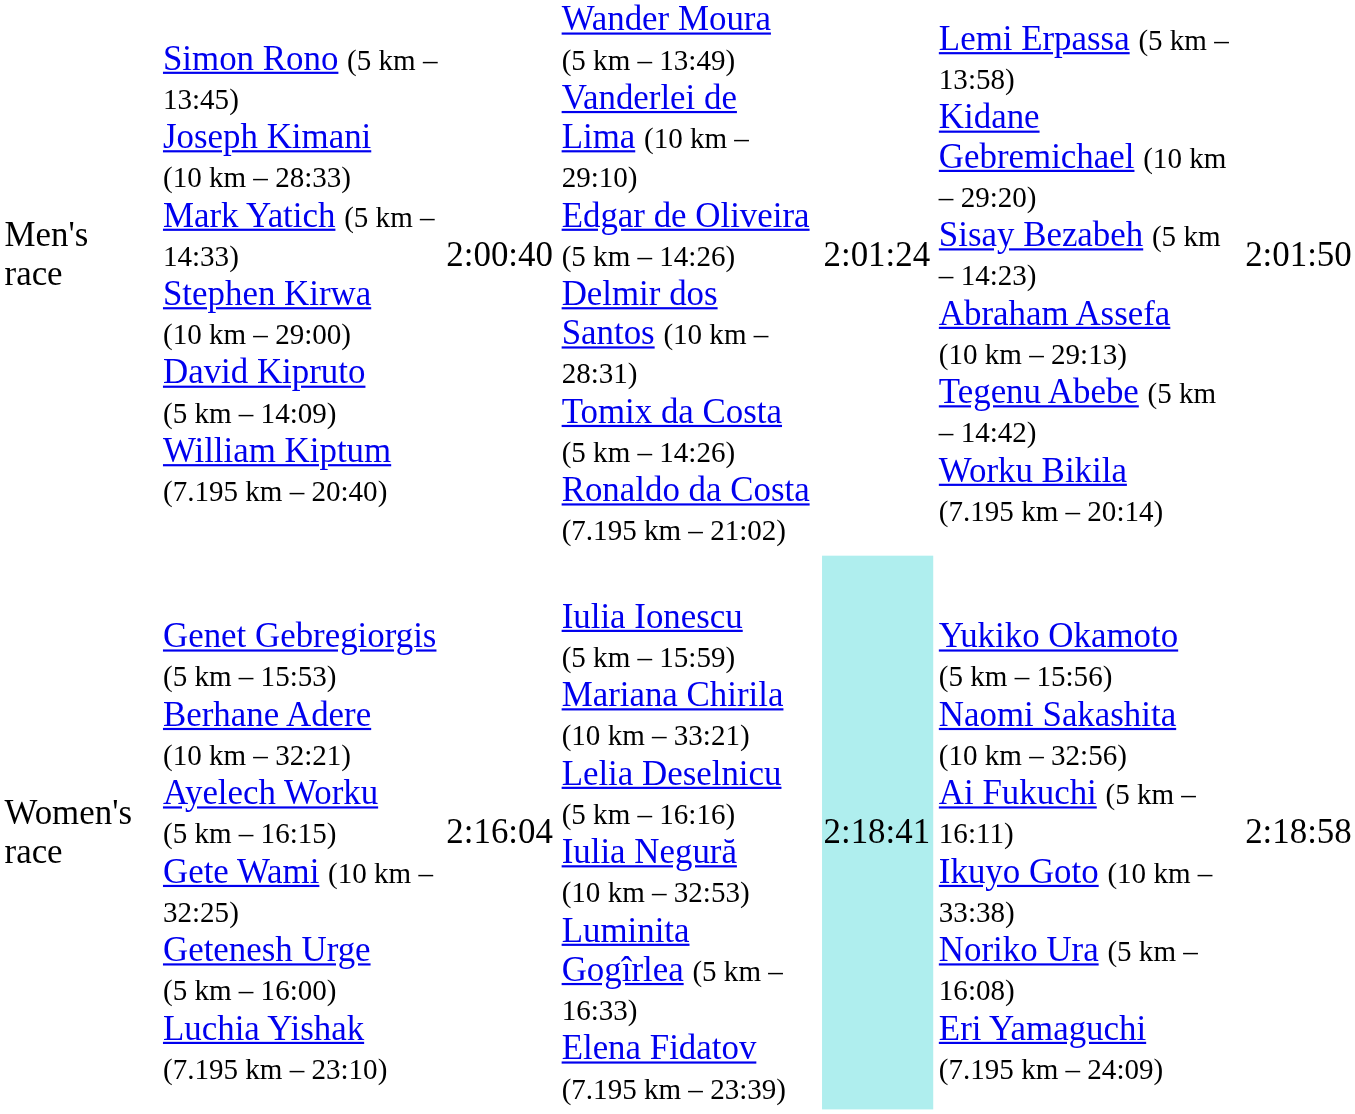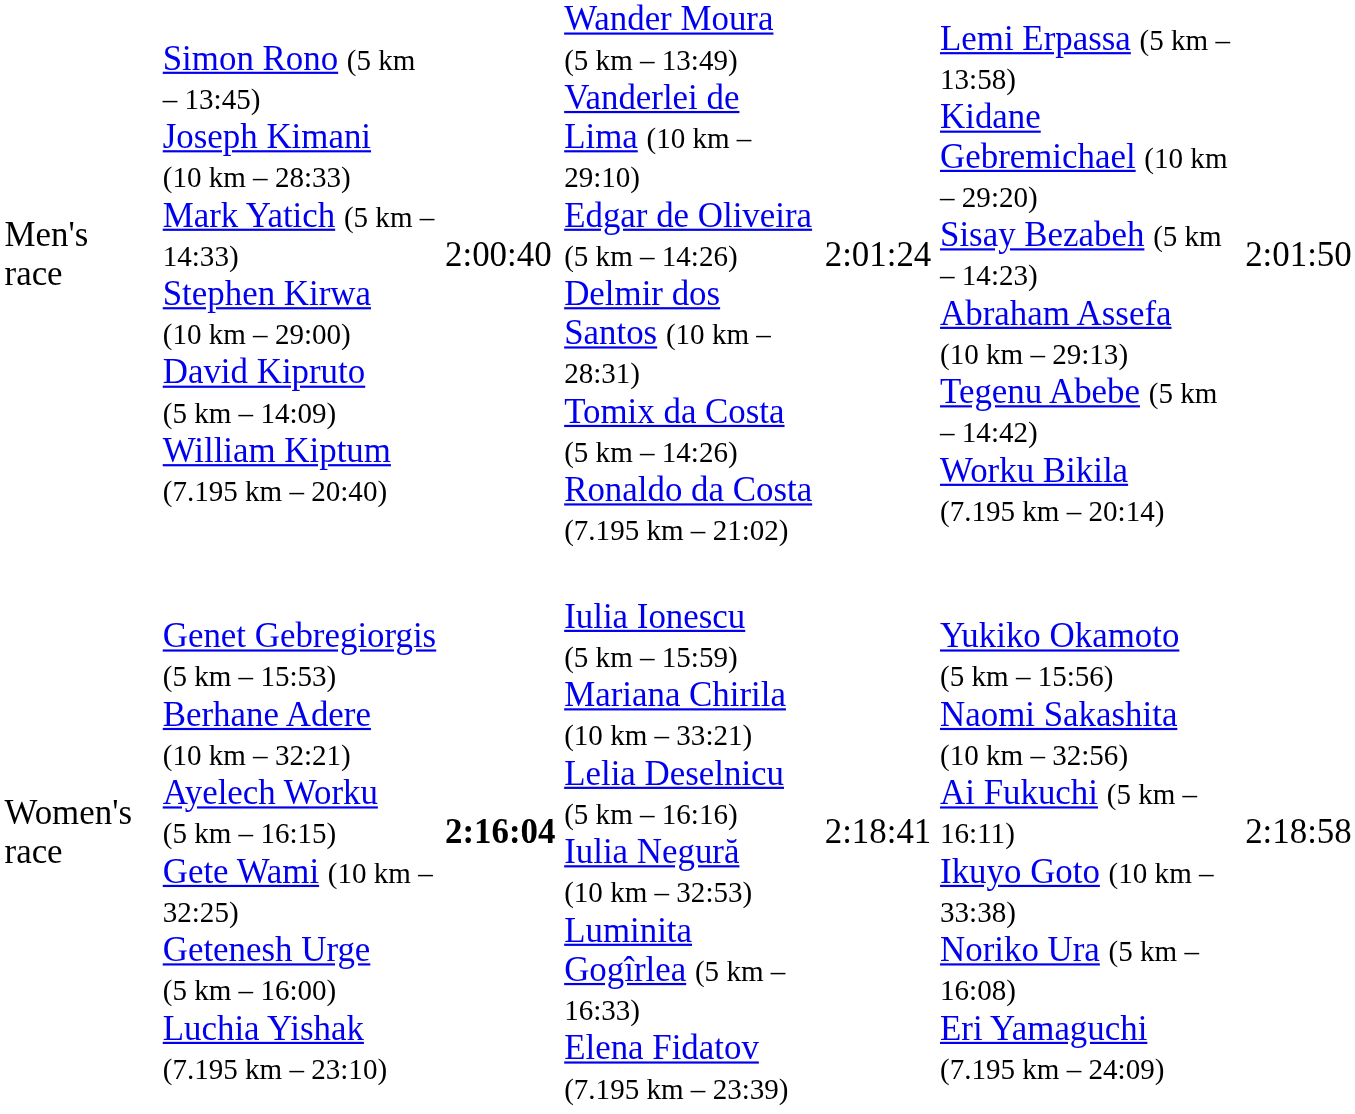(500, 831) normal -> (500, 831) bold
(877, 831) paleturquoise background -> (878, 831) no background
